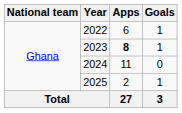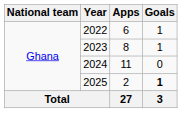(126, 47) bold -> (126, 47) normal
(160, 82) normal -> (160, 82) bold
